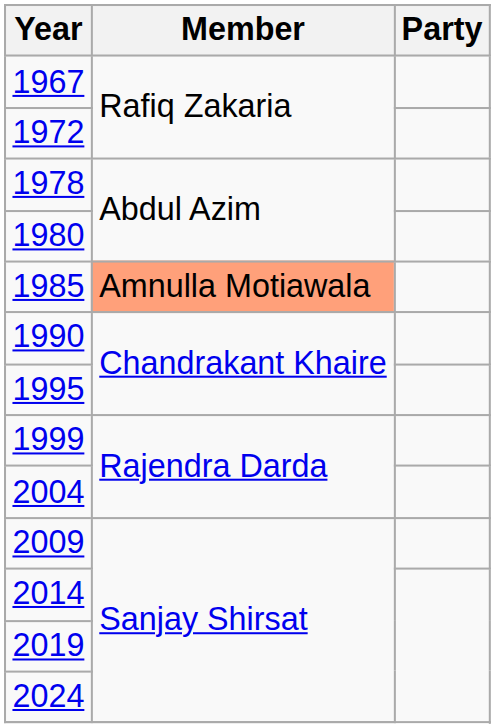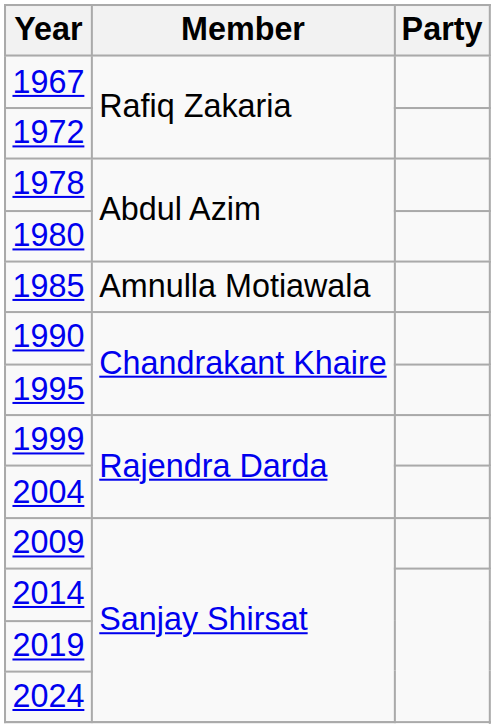(235, 286) lightsalmon background -> (235, 286) no background
